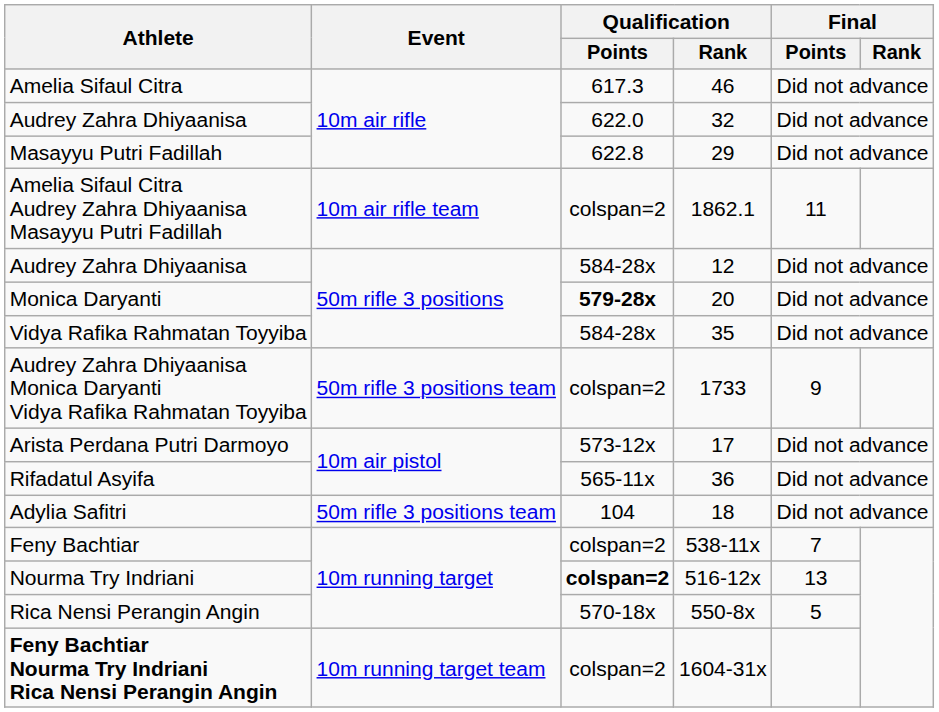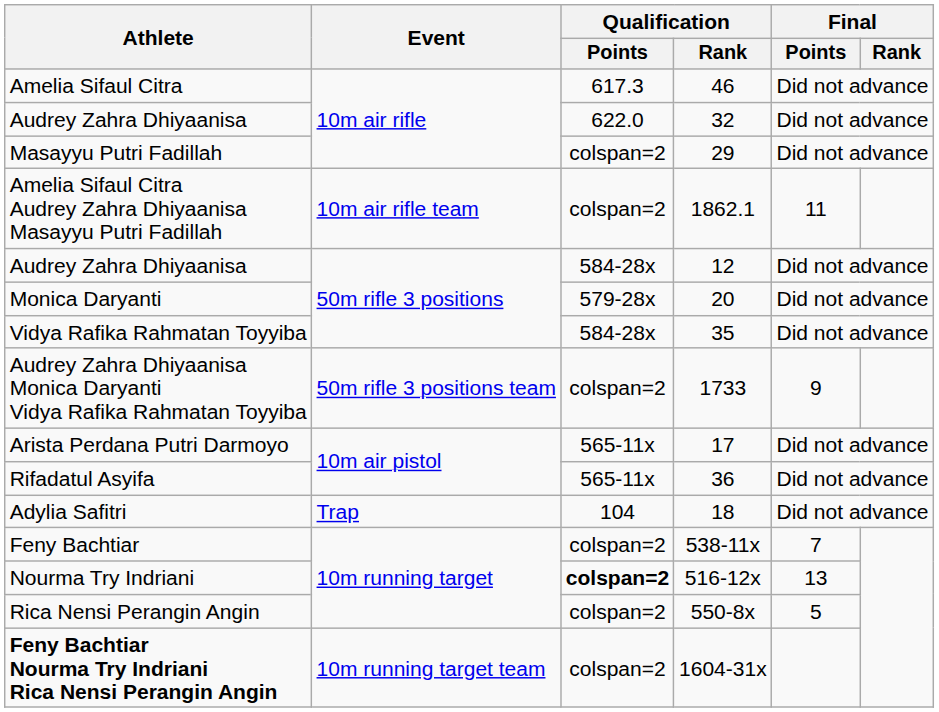(617, 153) 622.8 -> (617, 153) colspan=2
(617, 299) bold -> (617, 299) normal
(617, 445) 573-12x -> (617, 445) 565-11x
(436, 512) 50m rifle 3 positions team -> (338, 512) Trap
(617, 612) 570-18x -> (617, 612) colspan=2
